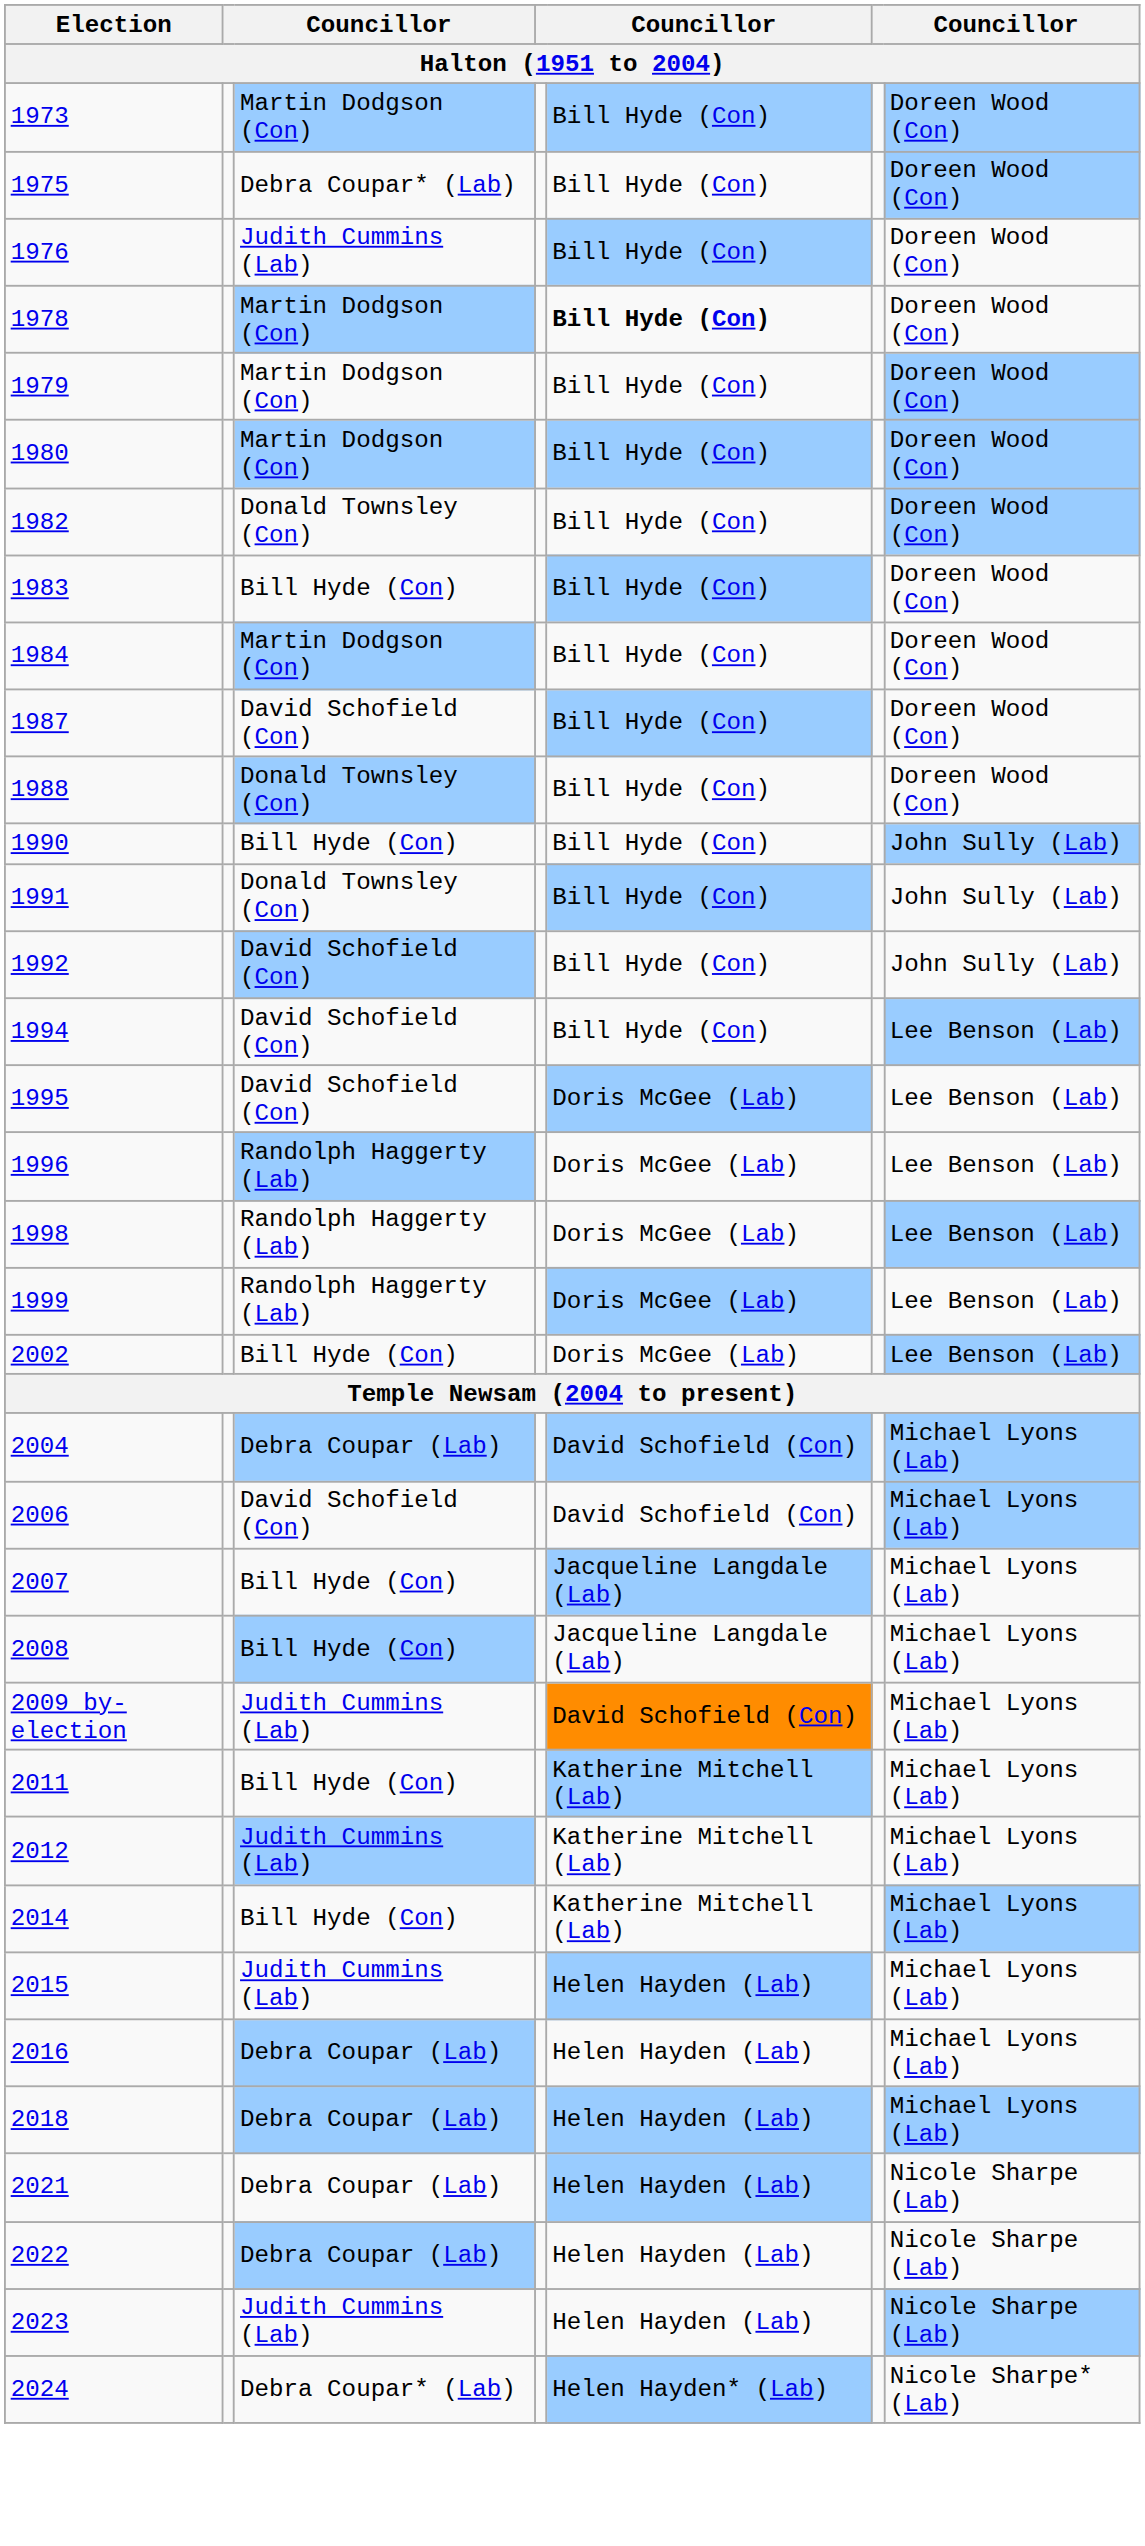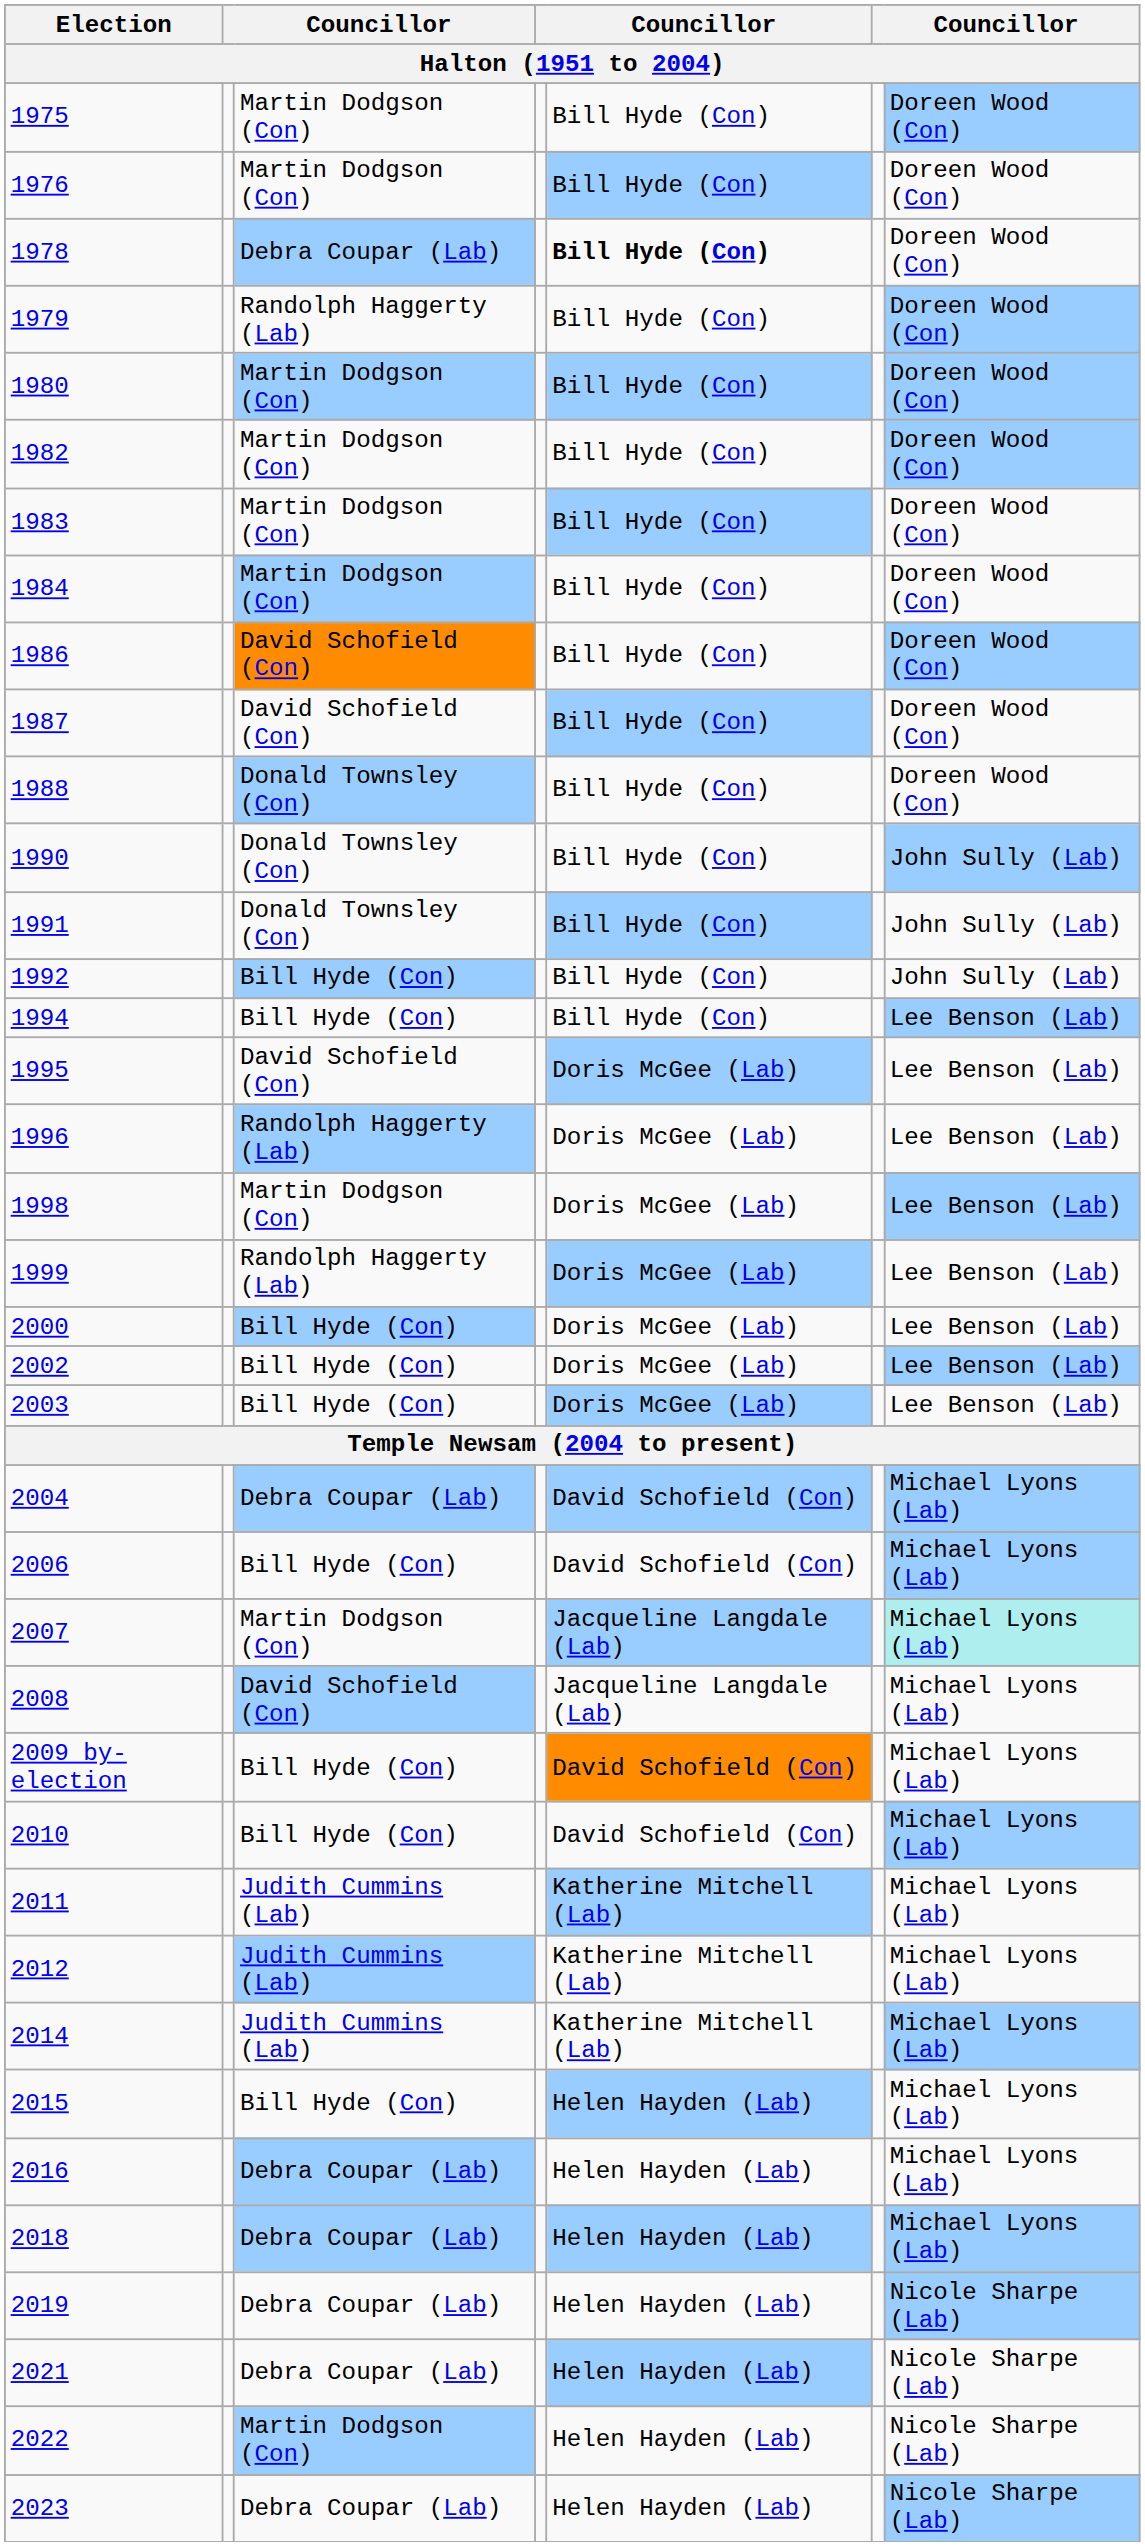- row: (40, 117)
(378, 185) Debra Coupar* (Lab) -> (342, 117) Martin Dodgson (Con)
(342, 252) Judith Cummins (Lab) -> (342, 185) Martin Dodgson (Con)
(342, 319) Martin Dodgson (Con) -> (371, 252) Debra Coupar (Lab)
(342, 387) Martin Dodgson (Con) -> (363, 319) Randolph Haggerty (Lab)
(349, 521) Donald Townsley (Con) -> (342, 454) Martin Dodgson (Con)
(349, 589) Bill Hyde (Con) -> (342, 521) Martin Dodgson (Con)
+ row: (40, 656)
(349, 844) Bill Hyde (Con) -> (349, 858) Donald Townsley (Con)
(349, 965) David Schofield (Con) -> (349, 978) Bill Hyde (Con)
(349, 1032) David Schofield (Con) -> (349, 1018) Bill Hyde (Con)
(363, 1234) Randolph Haggerty (Lab) -> (342, 1206) Martin Dodgson (Con)
+ row: (40, 1327)
+ row: (40, 1405)
(349, 1514) David Schofield (Con) -> (349, 1565) Bill Hyde (Con)
(349, 1582) Bill Hyde (Con) -> (342, 1633) Martin Dodgson (Con)
(984, 1582) no background -> (984, 1633) paleturquoise background
(349, 1649) Bill Hyde (Con) -> (349, 1700) David Schofield (Con)
(342, 1716) Judith Cummins (Lab) -> (349, 1767) Bill Hyde (Con)
+ row: (40, 1835)
(349, 1784) Bill Hyde (Con) -> (342, 1902) Judith Cummins (Lab)
(349, 1918) Bill Hyde (Con) -> (342, 2037) Judith Cummins (Lab)
(342, 1986) Judith Cummins (Lab) -> (349, 2104) Bill Hyde (Con)
+ row: (40, 2306)
(371, 2255) Debra Coupar (Lab) -> (342, 2440) Martin Dodgson (Con)
(342, 2322) Judith Cummins (Lab) -> (371, 2508) Debra Coupar (Lab)
- row: (40, 2390)
